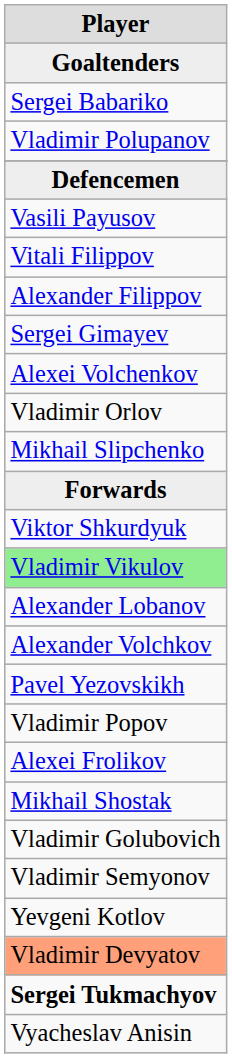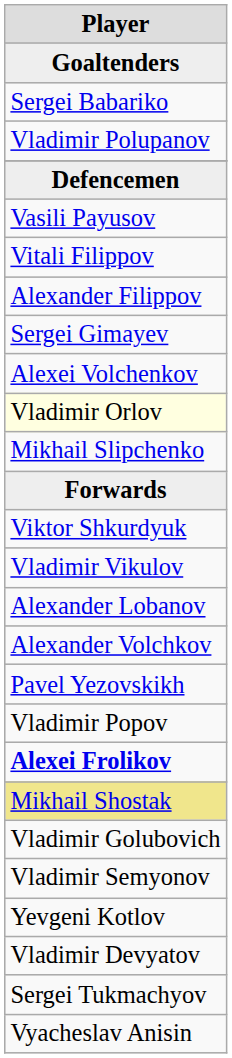(86, 412) no background -> (86, 412) lightyellow background
(97, 567) lightgreen background -> (97, 567) no background
(88, 761) normal -> (91, 761) bold
(91, 800) no background -> (91, 800) khaki background
(105, 955) lightsalmon background -> (105, 955) no background
(113, 994) bold -> (108, 994) normal
